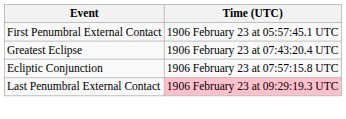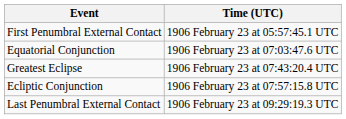+ row: (61, 50)
(253, 86) pink background -> (253, 104) no background
